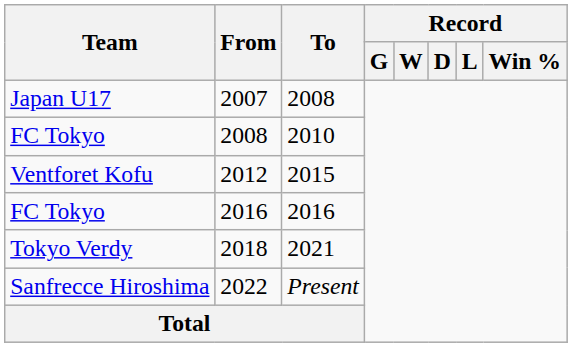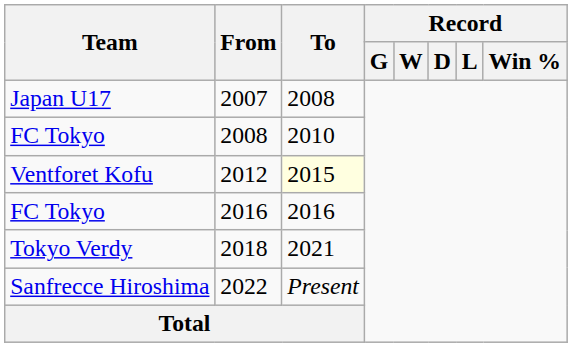(311, 173) no background -> (311, 173) lightyellow background
